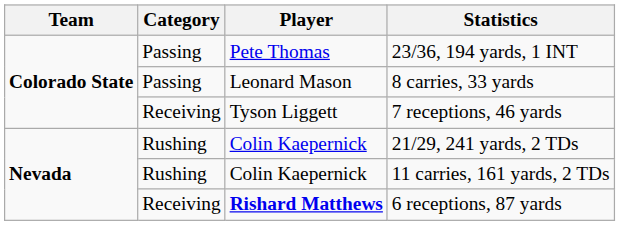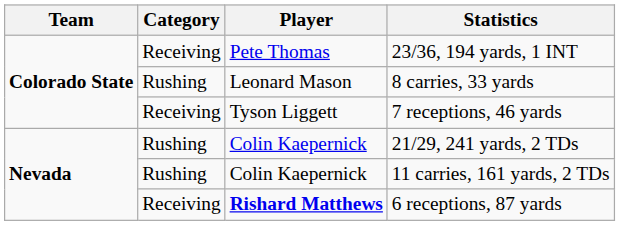(172, 50) Passing -> (181, 50) Receiving
(172, 81) Passing -> (174, 81) Rushing
